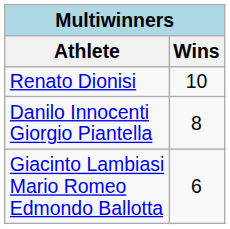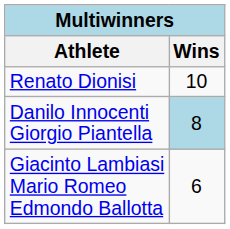(196, 123) no background -> (196, 123) lightblue background
